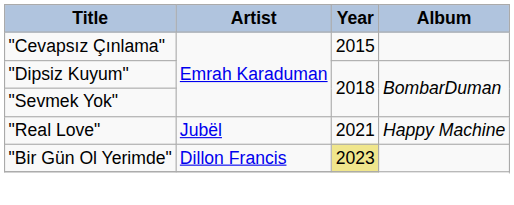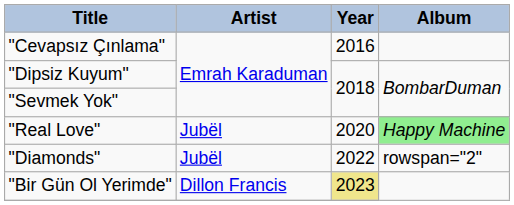(355, 46) 2015 -> (355, 46) 2016
(355, 130) 2021 -> (355, 130) 2020
(444, 130) no background -> (444, 130) lightgreen background
+ row: (54, 158)
